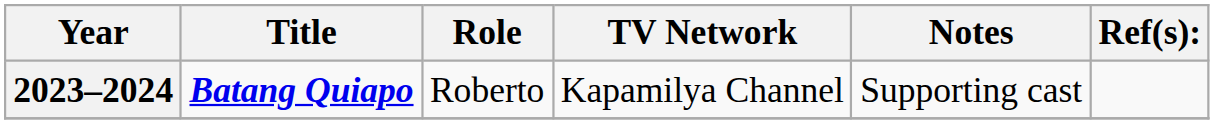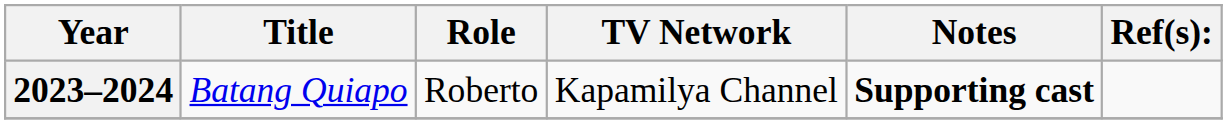(302, 88) bold -> (299, 88) normal
(971, 88) normal -> (974, 88) bold
